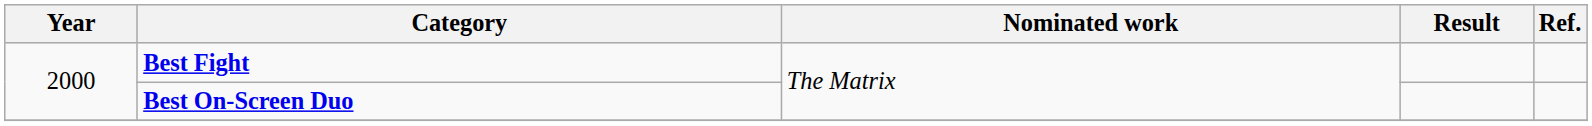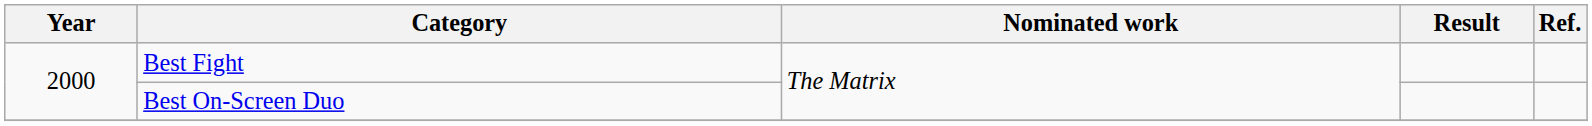(196, 62) bold -> (194, 62) normal
(248, 100) bold -> (244, 100) normal
